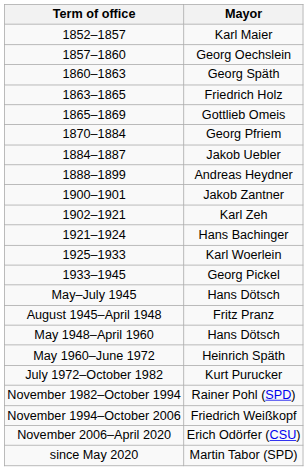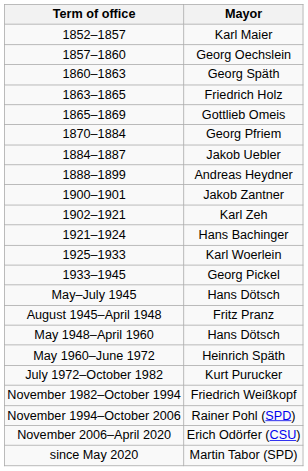(244, 395) Rainer Pohl (SPD) -> (244, 395) Friedrich Weißkopf
(244, 415) Friedrich Weißkopf -> (244, 415) Rainer Pohl (SPD)
